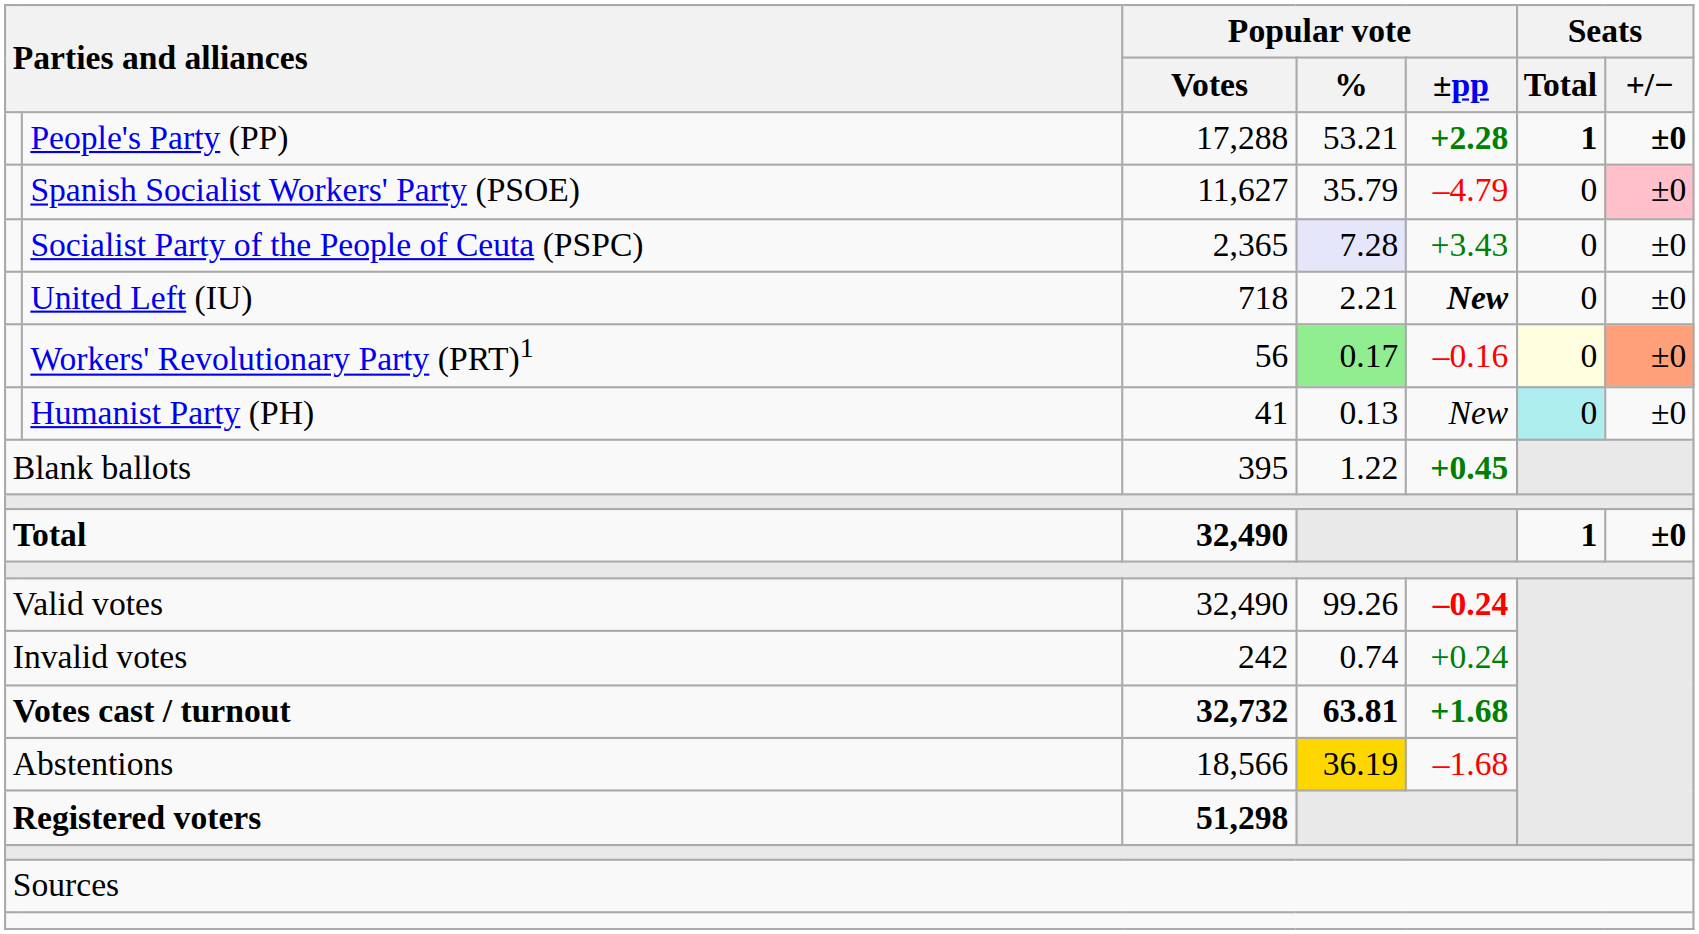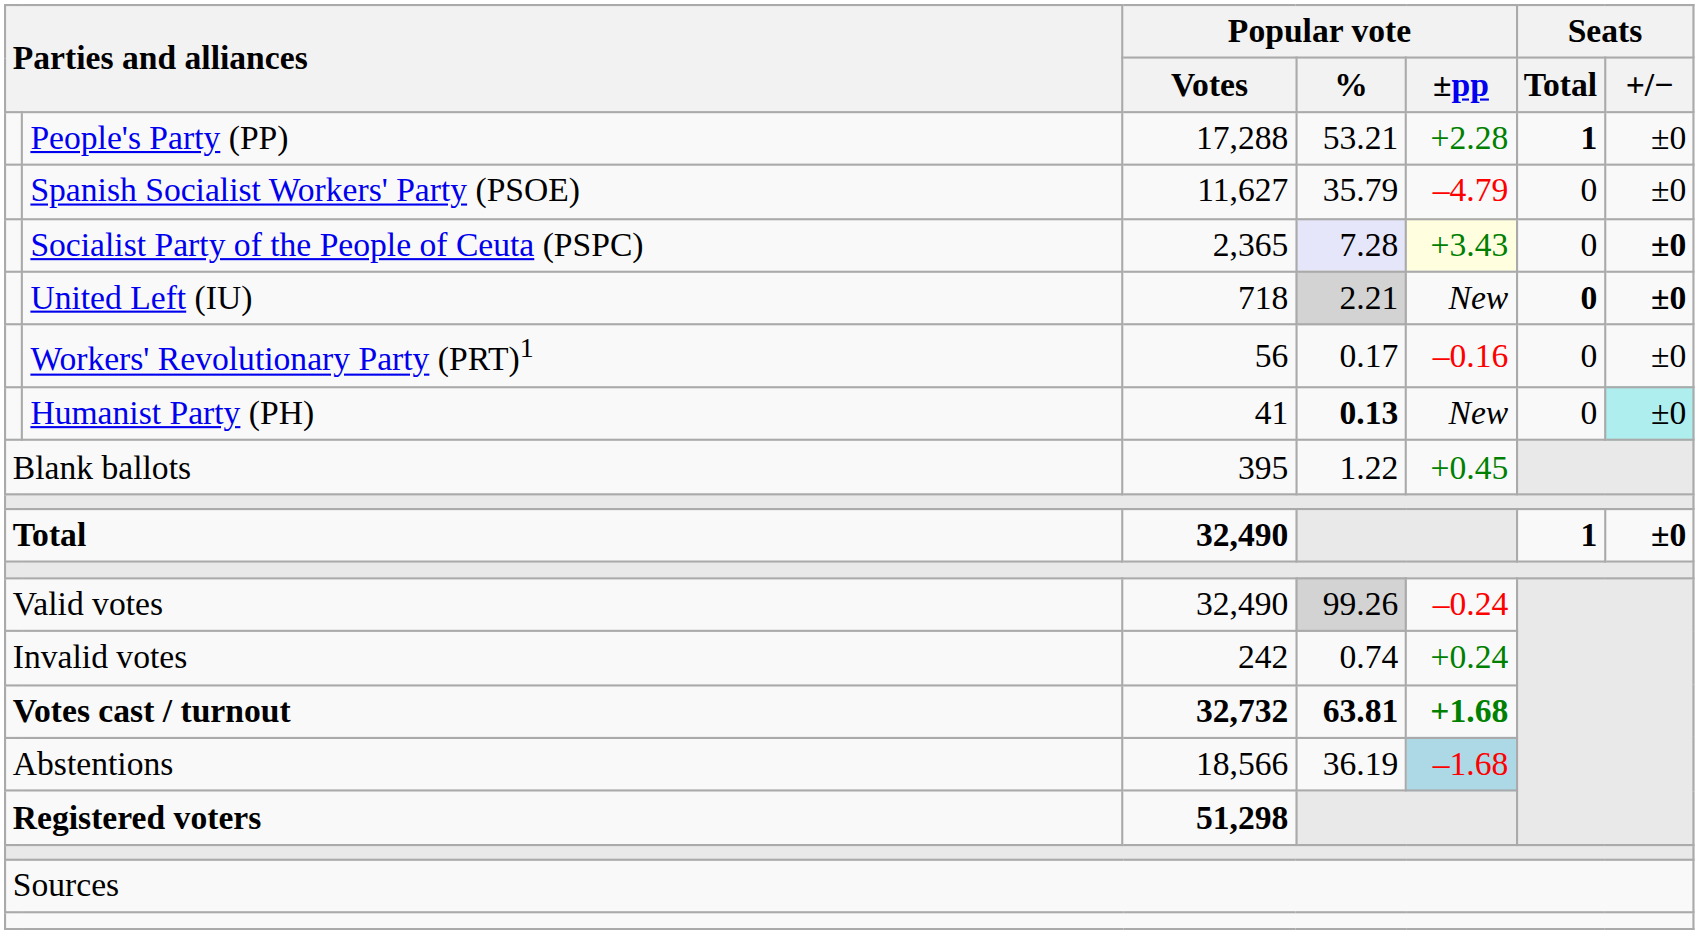(1469, 137) bold -> (1469, 137) normal
(1669, 137) bold -> (1669, 137) normal
(1669, 191) pink background -> (1669, 191) no background
(1469, 244) no background -> (1469, 244) lightyellow background
(1669, 244) normal -> (1669, 244) bold
(1369, 297) no background -> (1369, 297) lightgrey background
(1477, 297) bold -> (1478, 297) normal
(1589, 297) normal -> (1589, 297) bold
(1669, 297) normal -> (1669, 297) bold
(1369, 355) lightgreen background -> (1369, 355) no background
(1589, 355) lightyellow background -> (1589, 355) no background
(1669, 355) lightsalmon background -> (1669, 355) no background
(1369, 413) normal -> (1369, 413) bold
(1589, 413) paleturquoise background -> (1589, 413) no background
(1669, 413) no background -> (1669, 413) paleturquoise background
(1469, 466) bold -> (1469, 466) normal
(1360, 604) no background -> (1360, 604) lightgrey background
(1470, 604) bold -> (1470, 604) normal
(1360, 763) gold background -> (1360, 763) no background
(1470, 763) no background -> (1470, 763) lightblue background
